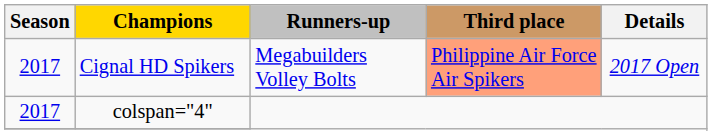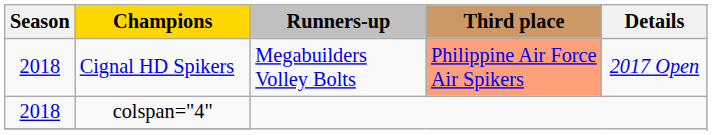(40, 67) 2017 -> (40, 67) 2018
(40, 112) 2017 -> (40, 112) 2018
